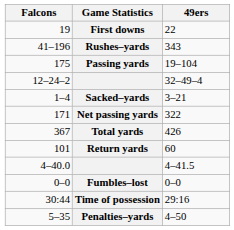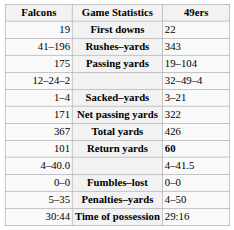(170, 149) normal -> (170, 149) bold
rows swapped: (59, 217) <-> (58, 200)
